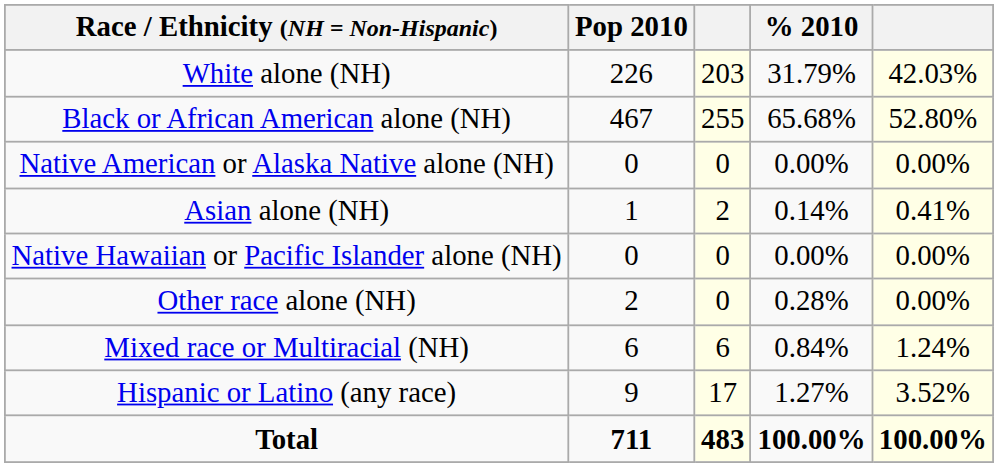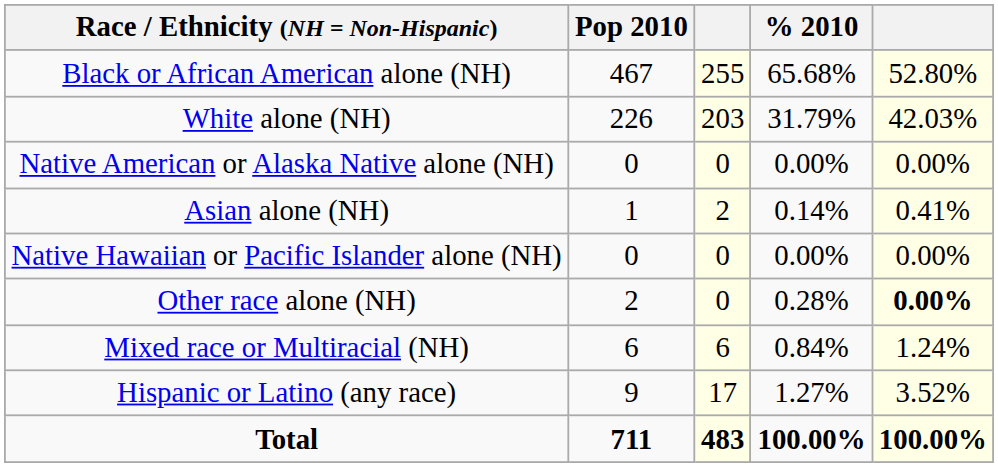rows swapped: (287, 73) <-> (287, 118)
(933, 301) normal -> (933, 301) bold
